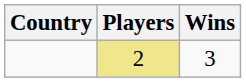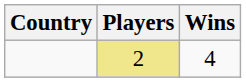(210, 58) 3 -> (210, 58) 4
